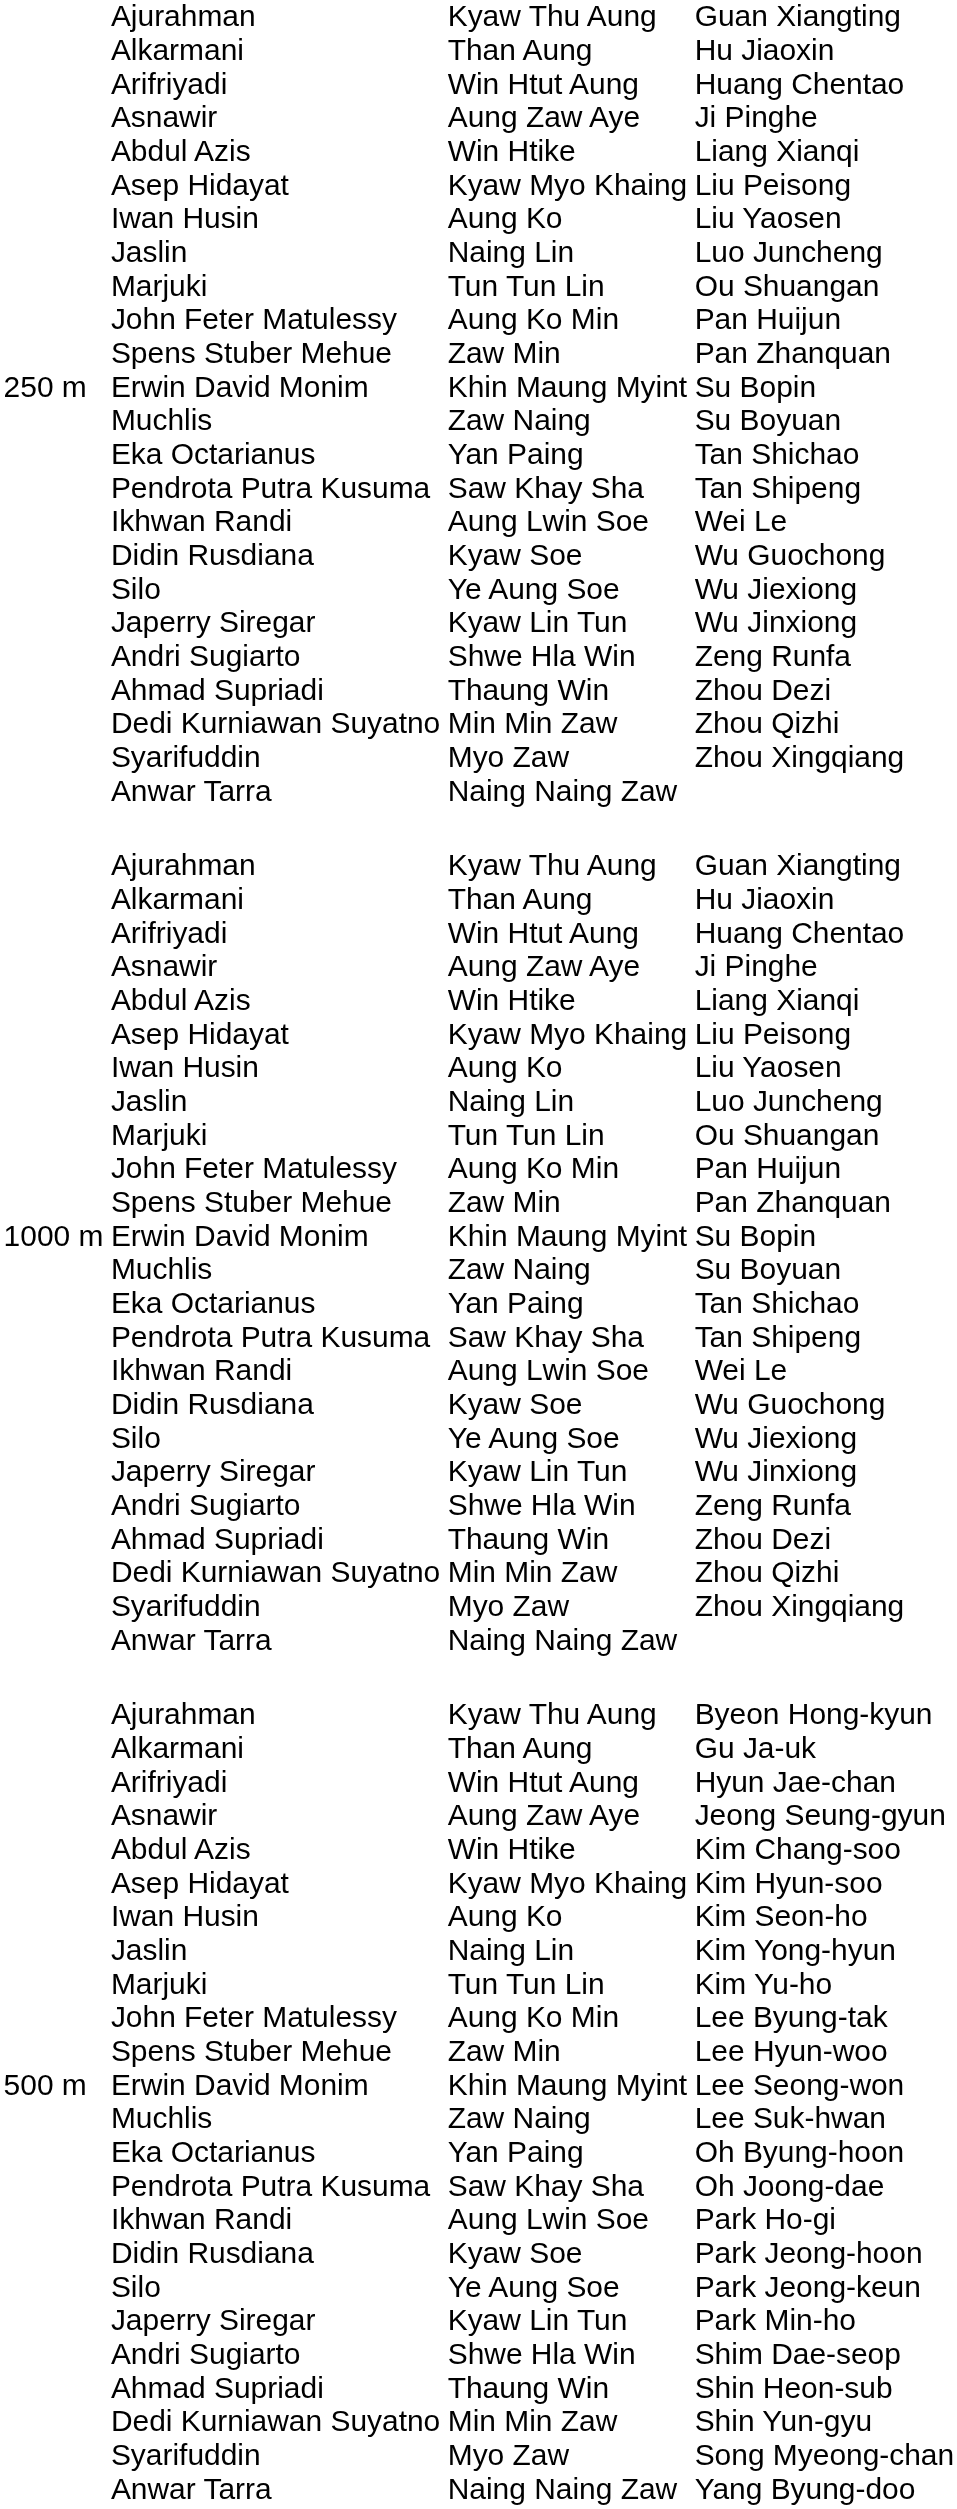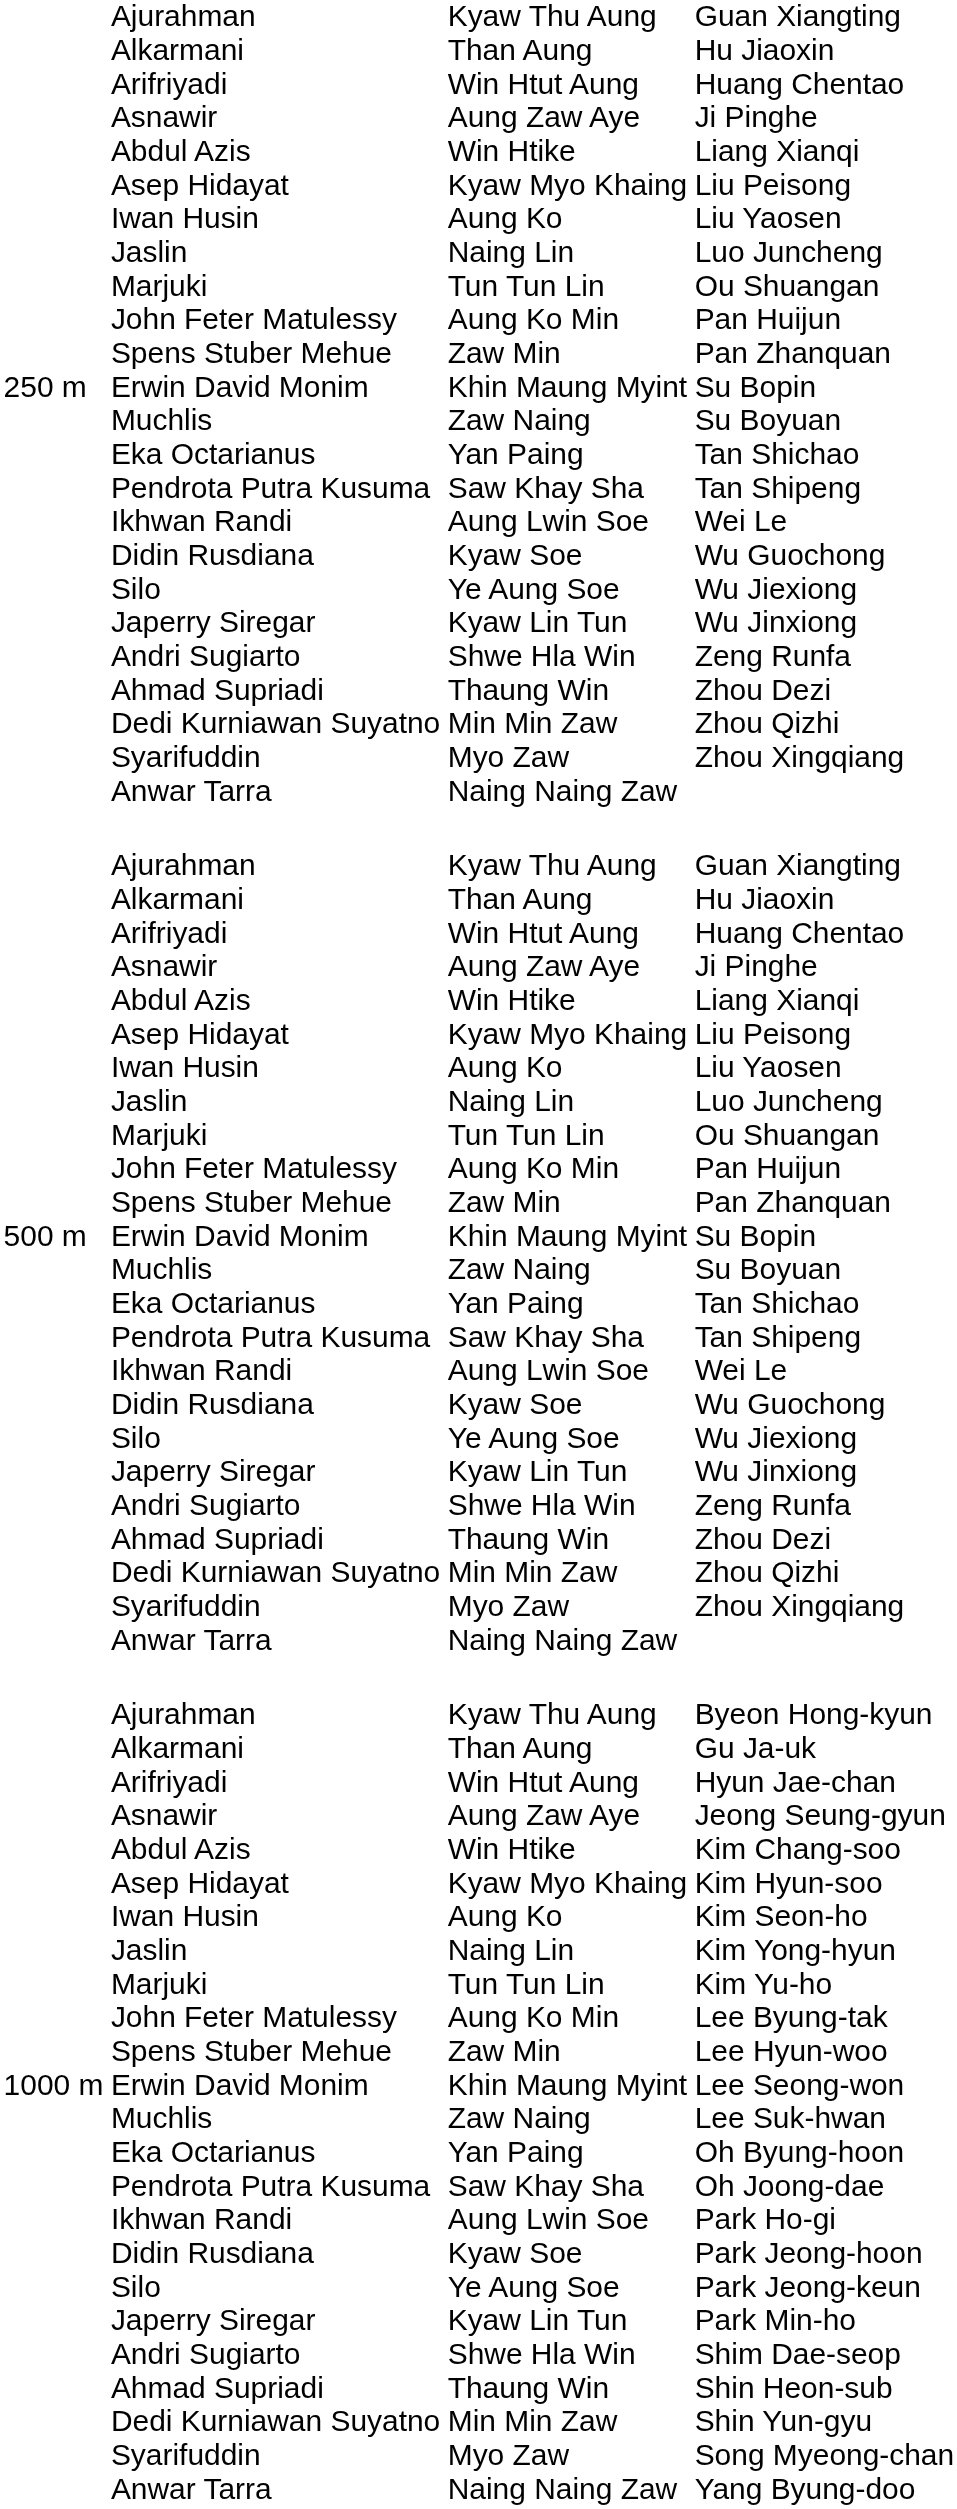(54, 1235) 1000 m -> (45, 1235) 500 m
(45, 2084) 500 m -> (54, 2084) 1000 m
